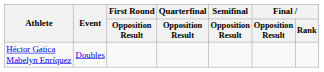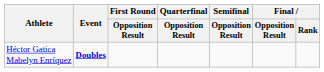(90, 55) normal -> (91, 55) bold
